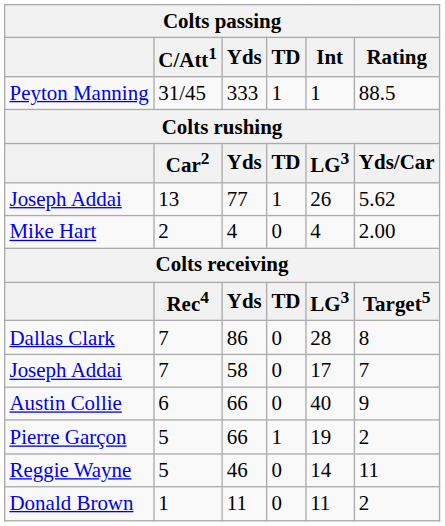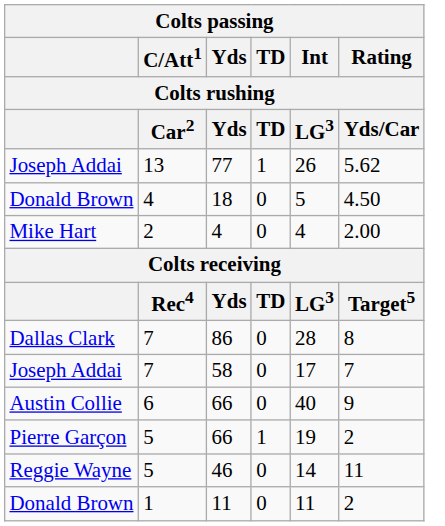- row: (79, 93)
+ row: (71, 198)
